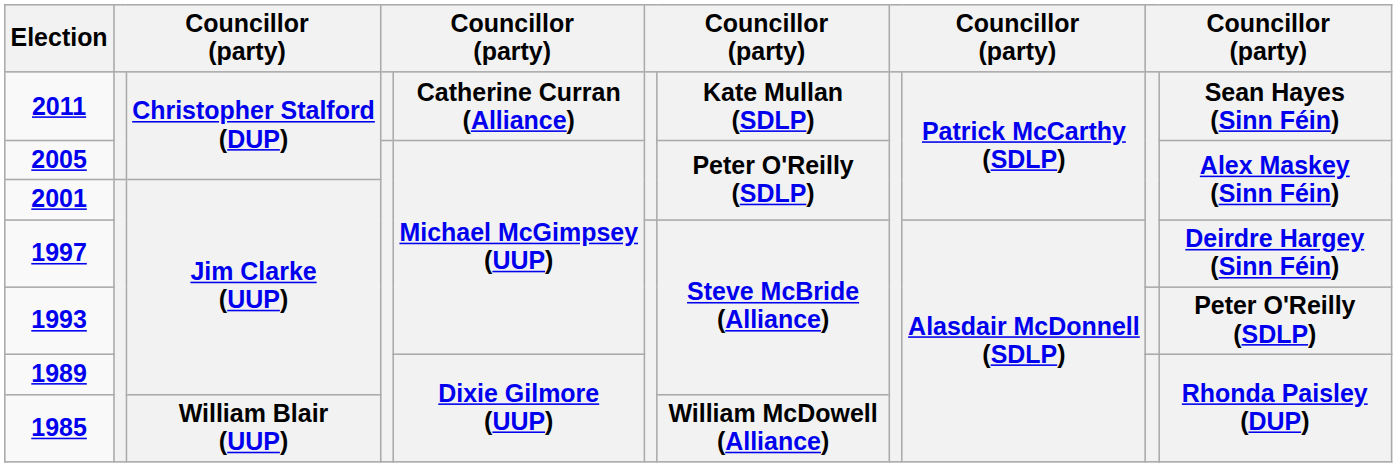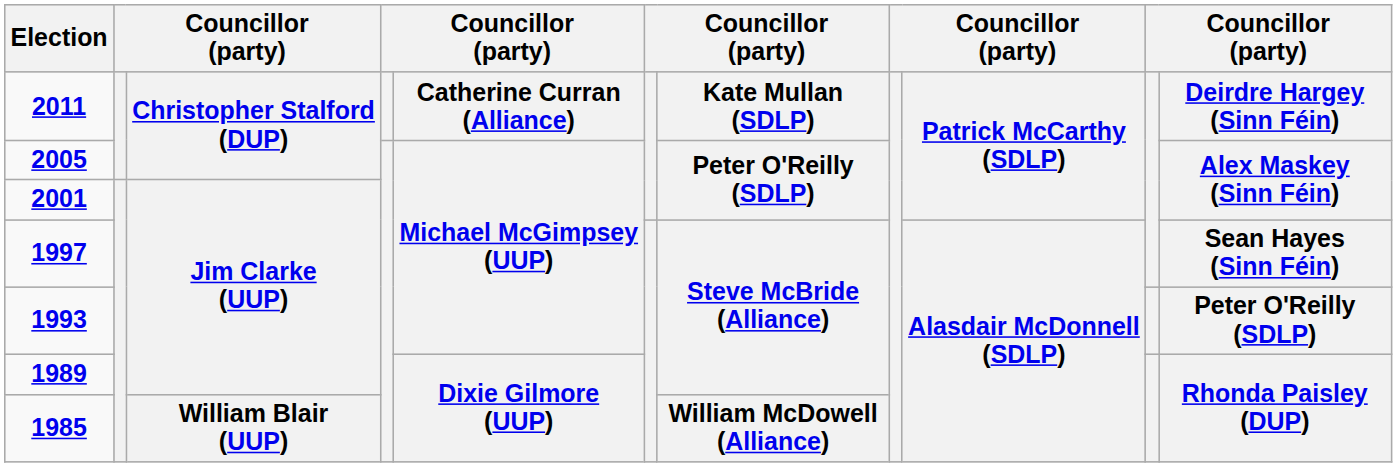(1275, 105) Sean Hayes (Sinn Féin) -> (1275, 105) Deirdre Hargey (Sinn Féin)
(1275, 252) Deirdre Hargey (Sinn Féin) -> (1275, 252) Sean Hayes (Sinn Féin)
